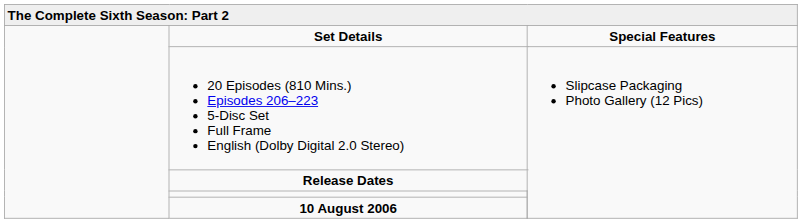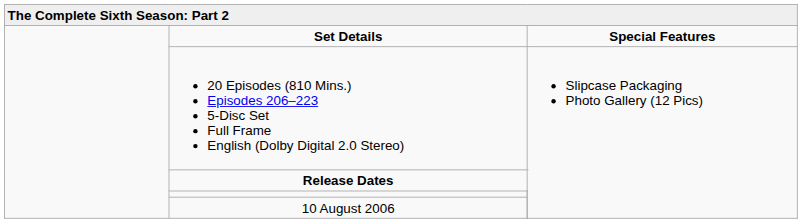(348, 208) bold -> (348, 208) normal
